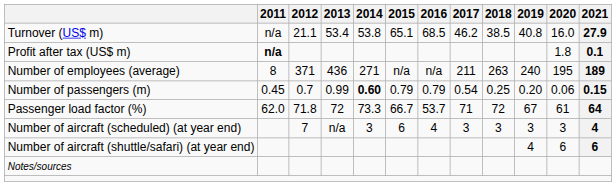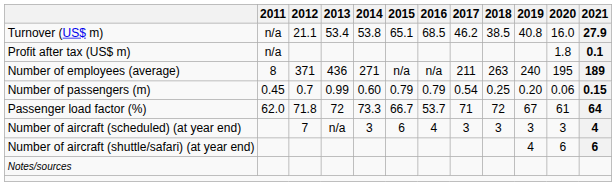(273, 52) bold -> (273, 52) normal
(369, 90) bold -> (369, 90) normal
